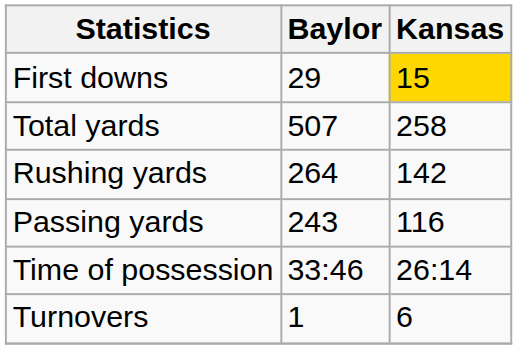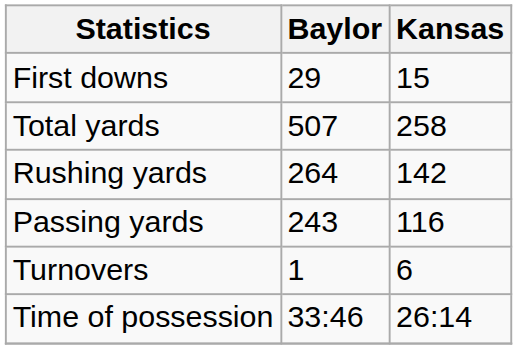(413, 77) gold background -> (413, 77) no background
rows swapped: (81, 318) <-> (143, 270)
